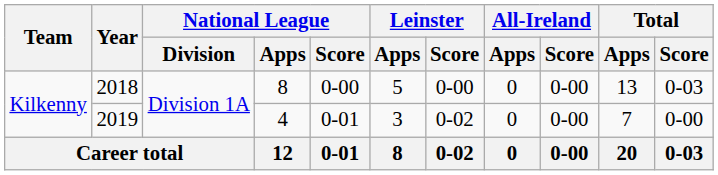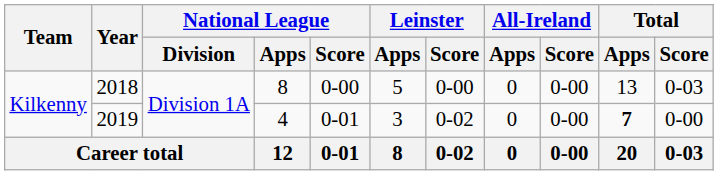(627, 119) normal -> (627, 119) bold
